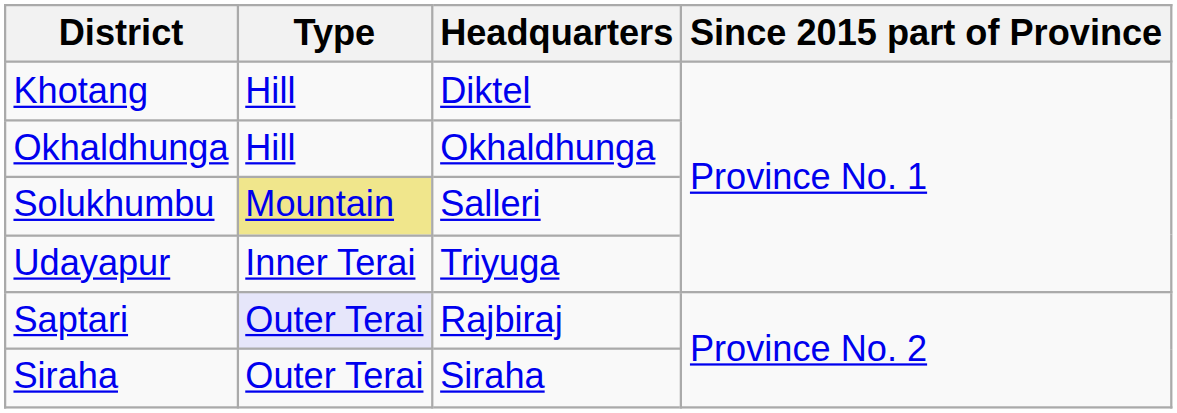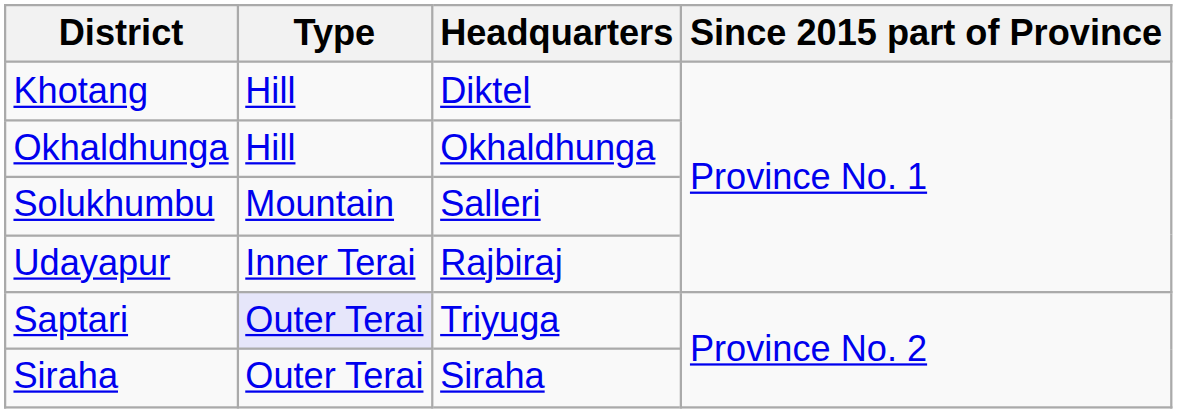(320, 205) khaki background -> (320, 205) no background
(500, 262) Triyuga -> (501, 262) Rajbiraj
(501, 319) Rajbiraj -> (500, 319) Triyuga
